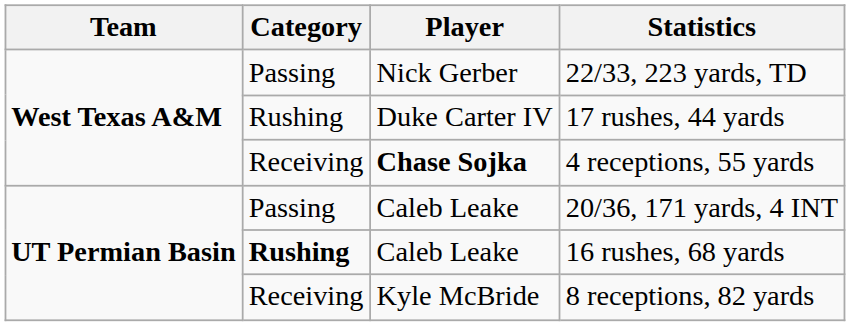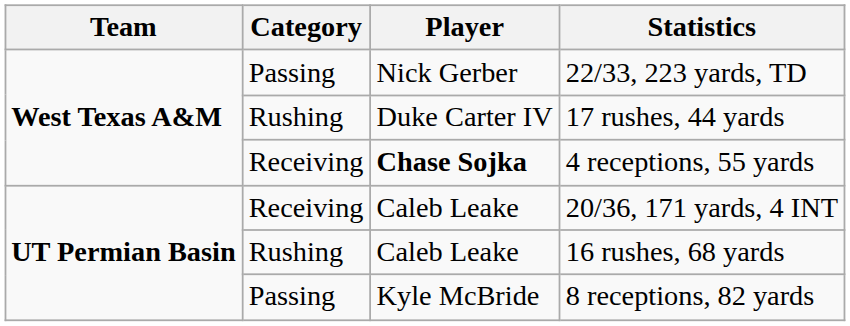(292, 206) Passing -> (306, 206) Receiving
(299, 251) bold -> (296, 251) normal
(306, 296) Receiving -> (292, 296) Passing
